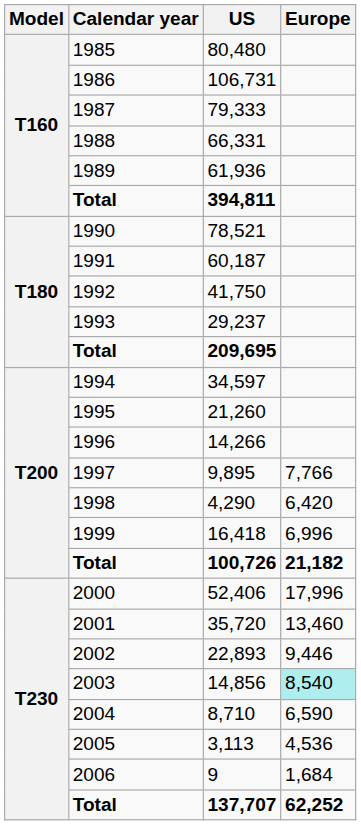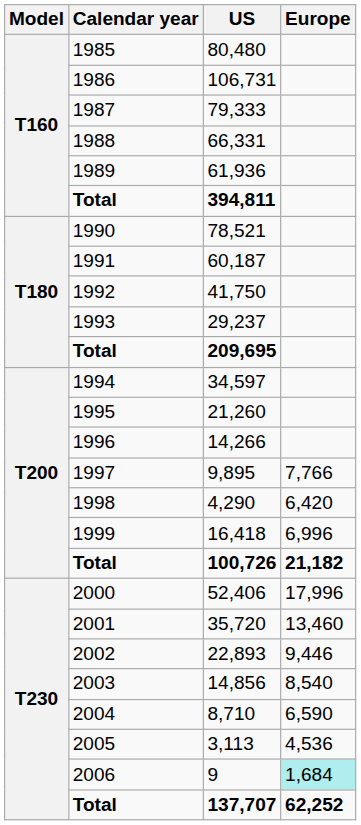(309, 683) paleturquoise background -> (309, 683) no background
(309, 774) no background -> (309, 774) paleturquoise background
